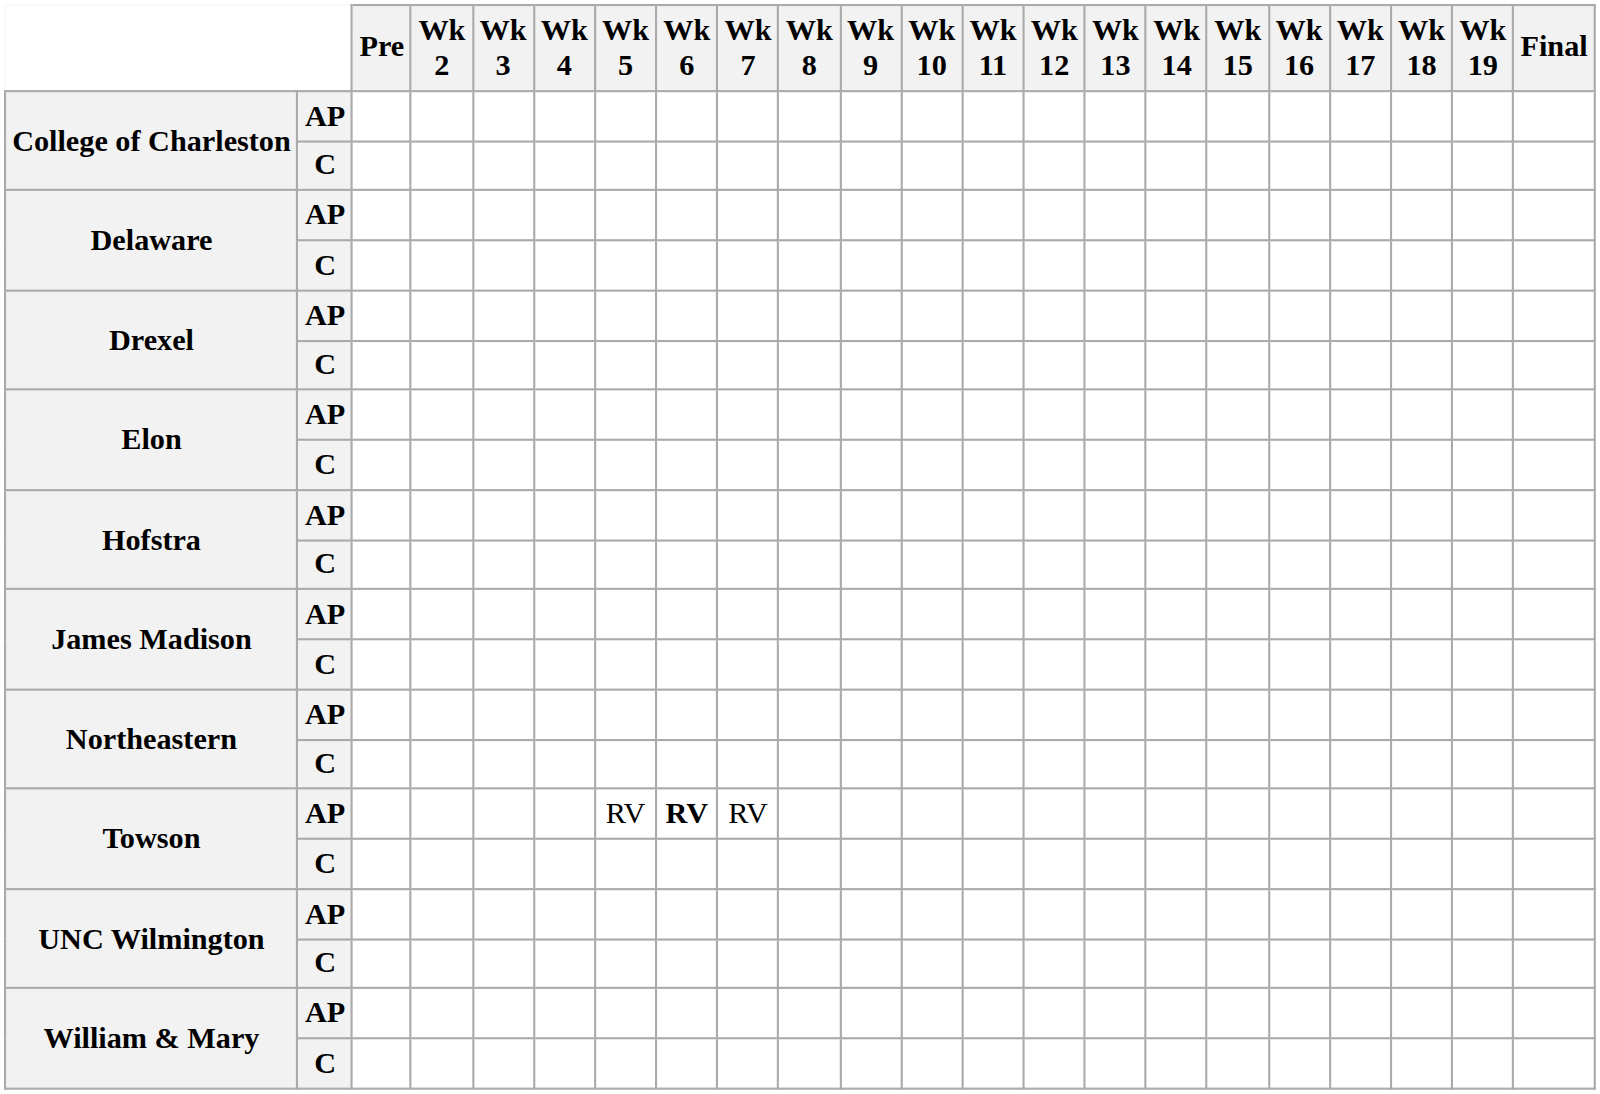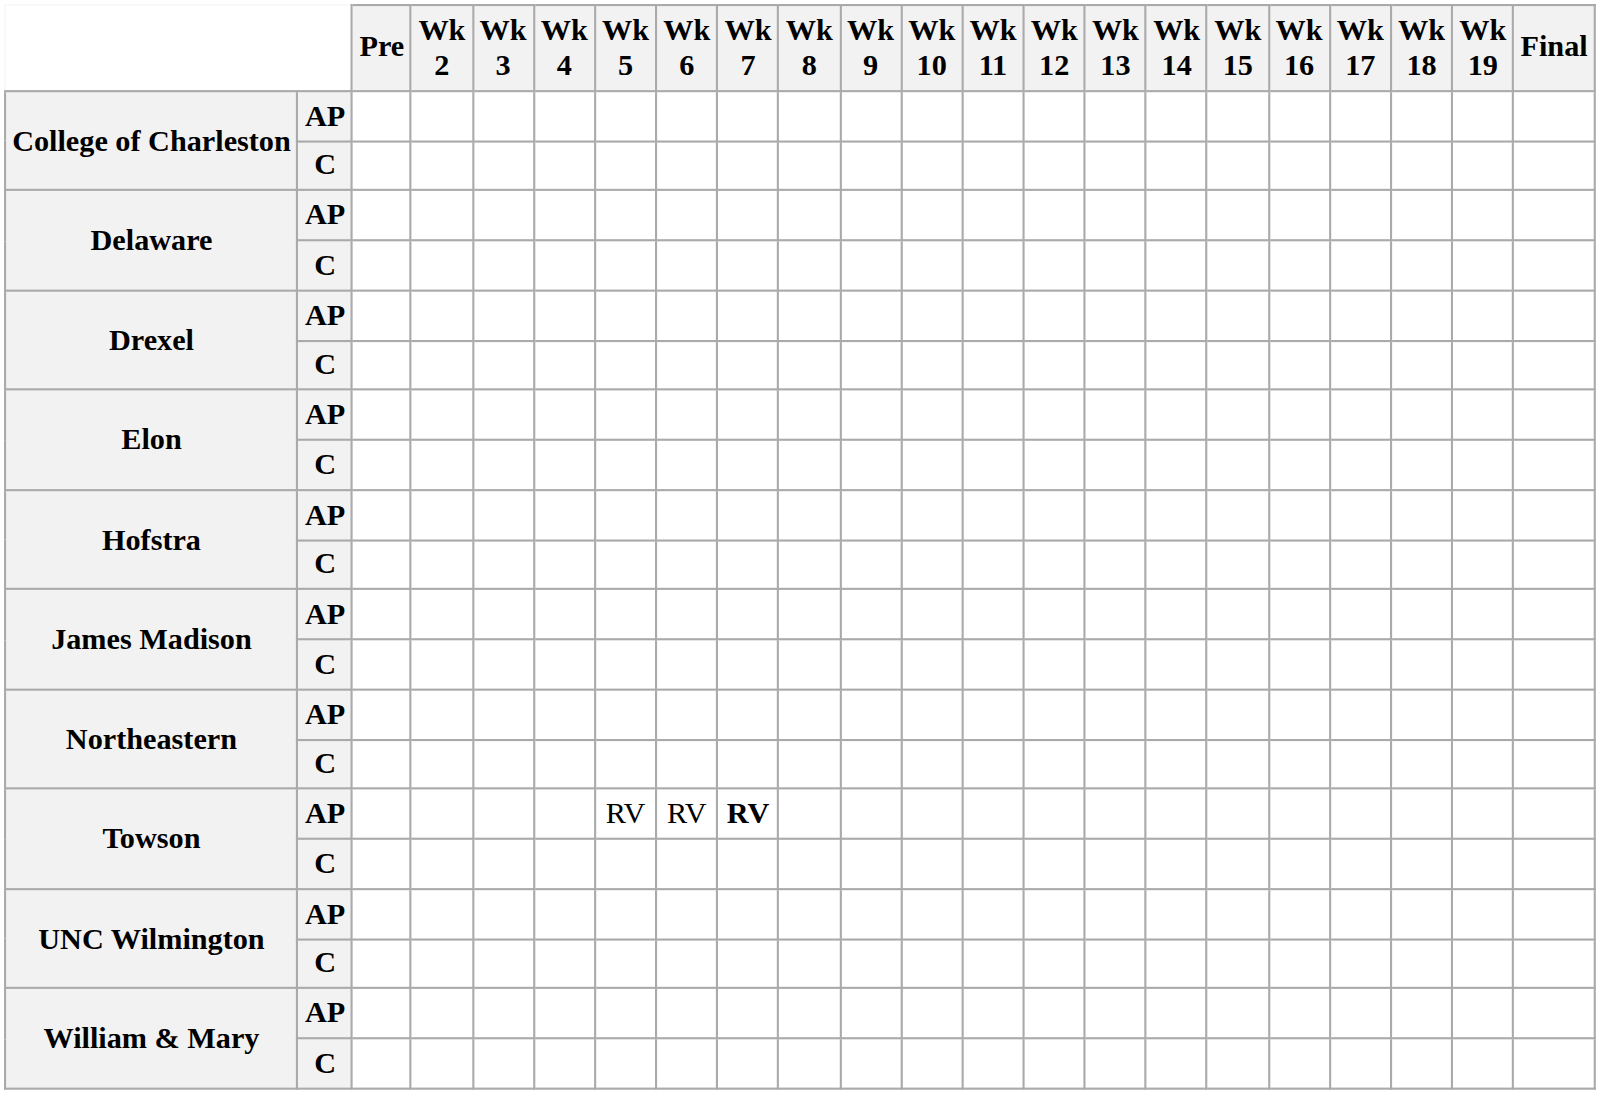(687, 813) bold -> (687, 813) normal
(748, 813) normal -> (748, 813) bold
